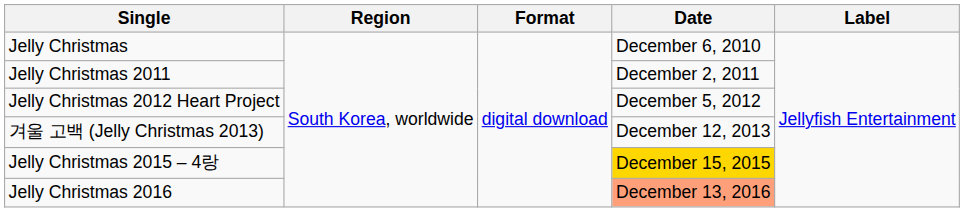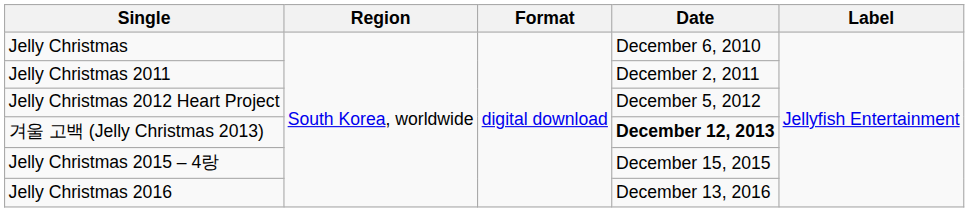(693, 131) normal -> (695, 131) bold
(693, 162) gold background -> (693, 162) no background
(693, 192) lightsalmon background -> (693, 192) no background
